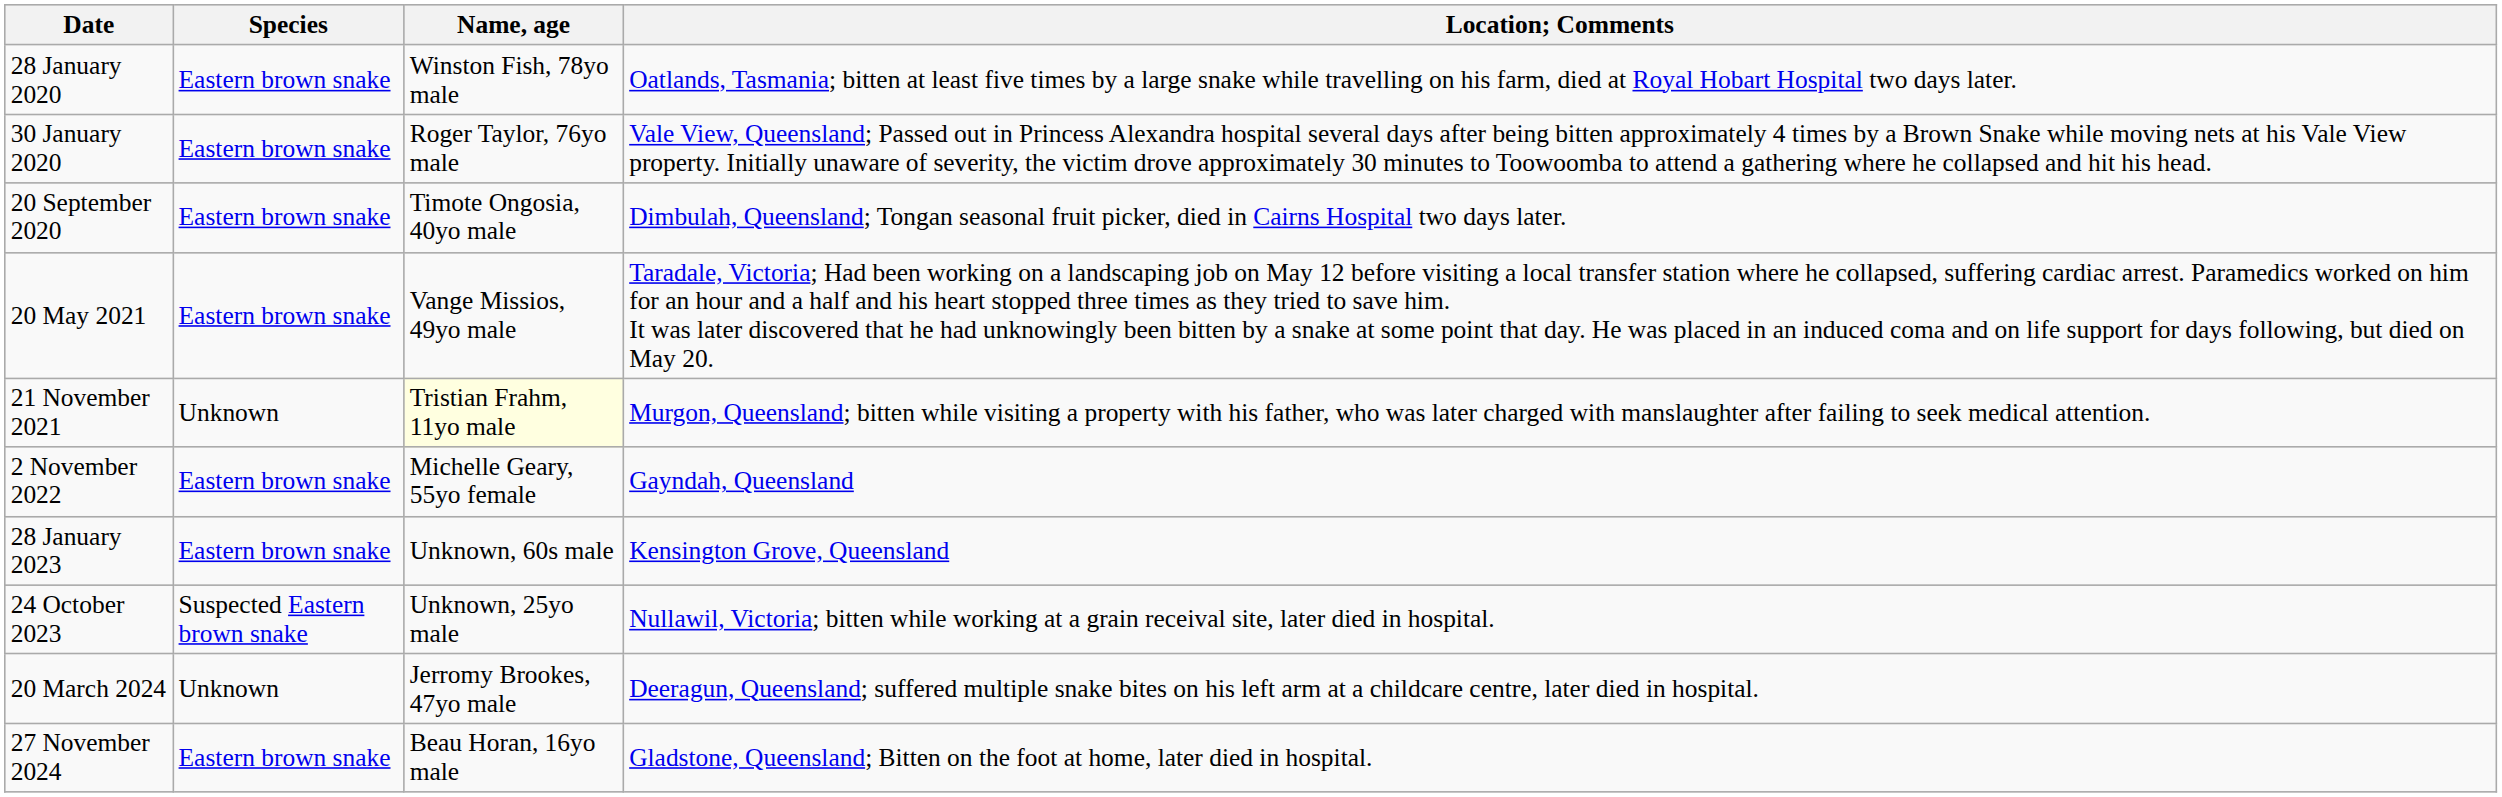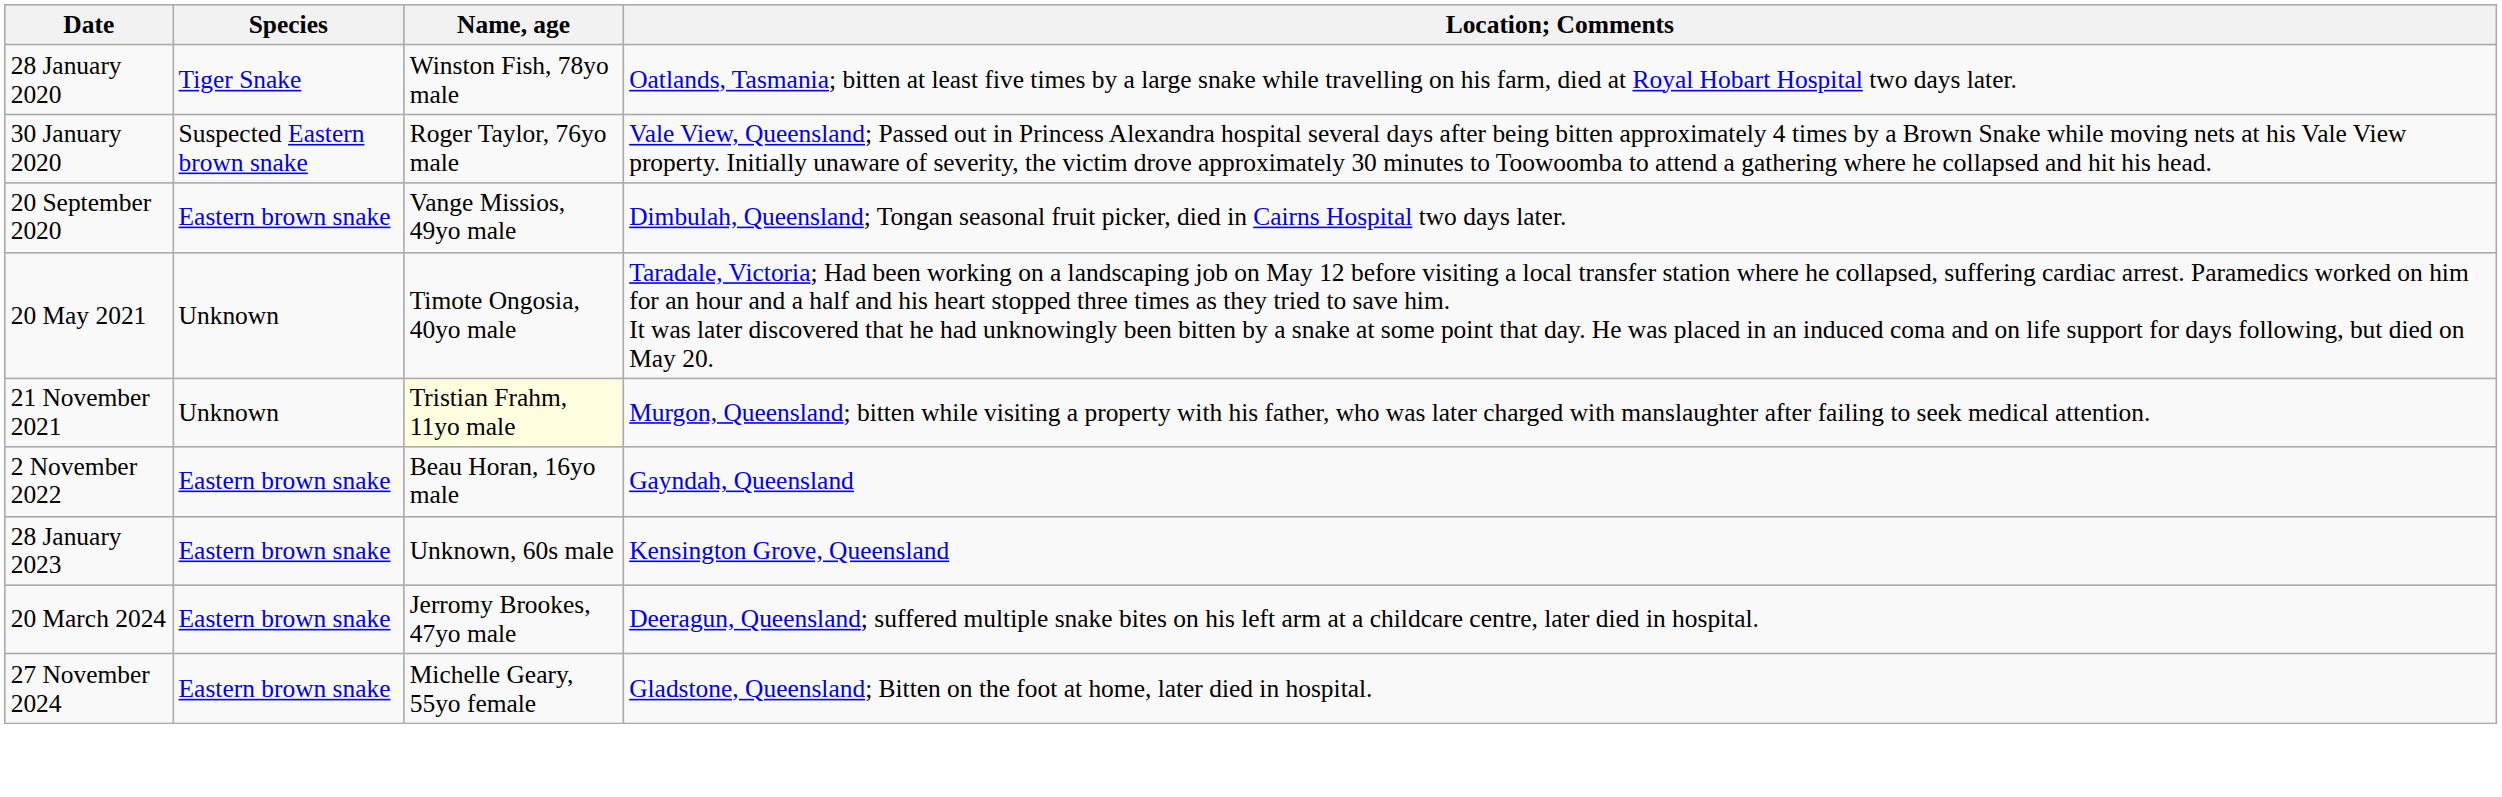(285, 79) Eastern brown snake -> (240, 79) Tiger Snake
(285, 148) Eastern brown snake -> (271, 148) Suspected Eastern brown snake
(495, 217) Timote Ongosia, 40yo male -> (487, 217) Vange Missios, 49yo male
(285, 314) Eastern brown snake -> (229, 314) Unknown
(487, 314) Vange Missios, 49yo male -> (495, 314) Timote Ongosia, 40yo male
(492, 481) Michelle Geary, 55yo female -> (503, 481) Beau Horan, 16yo male
- row: (68, 619)
(229, 688) Unknown -> (285, 619) Eastern brown snake
(503, 757) Beau Horan, 16yo male -> (492, 688) Michelle Geary, 55yo female
